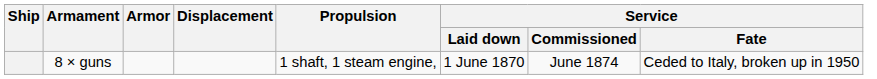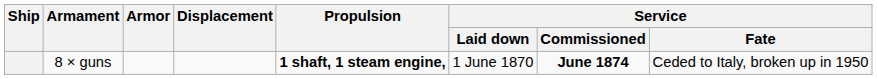(358, 62) normal -> (363, 62) bold
(584, 62) normal -> (593, 62) bold
